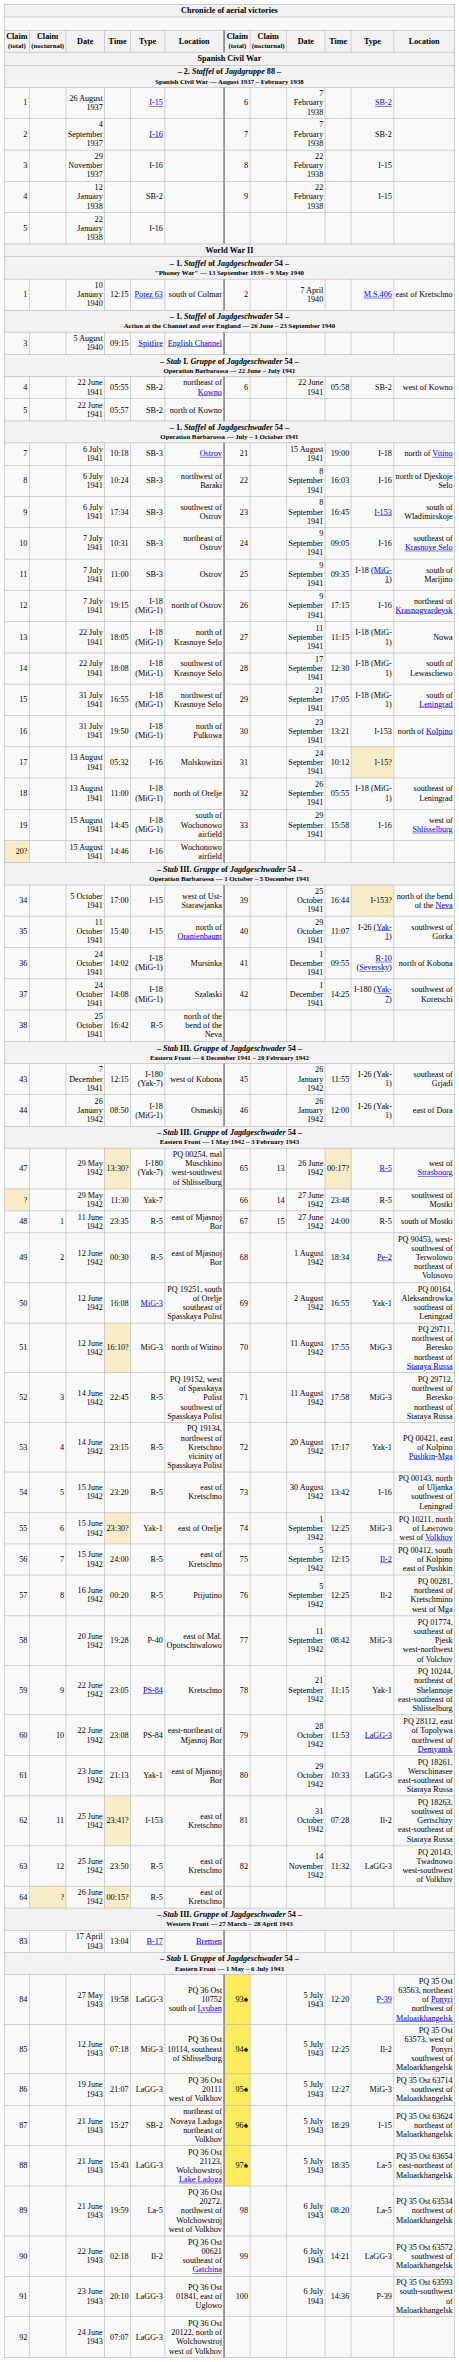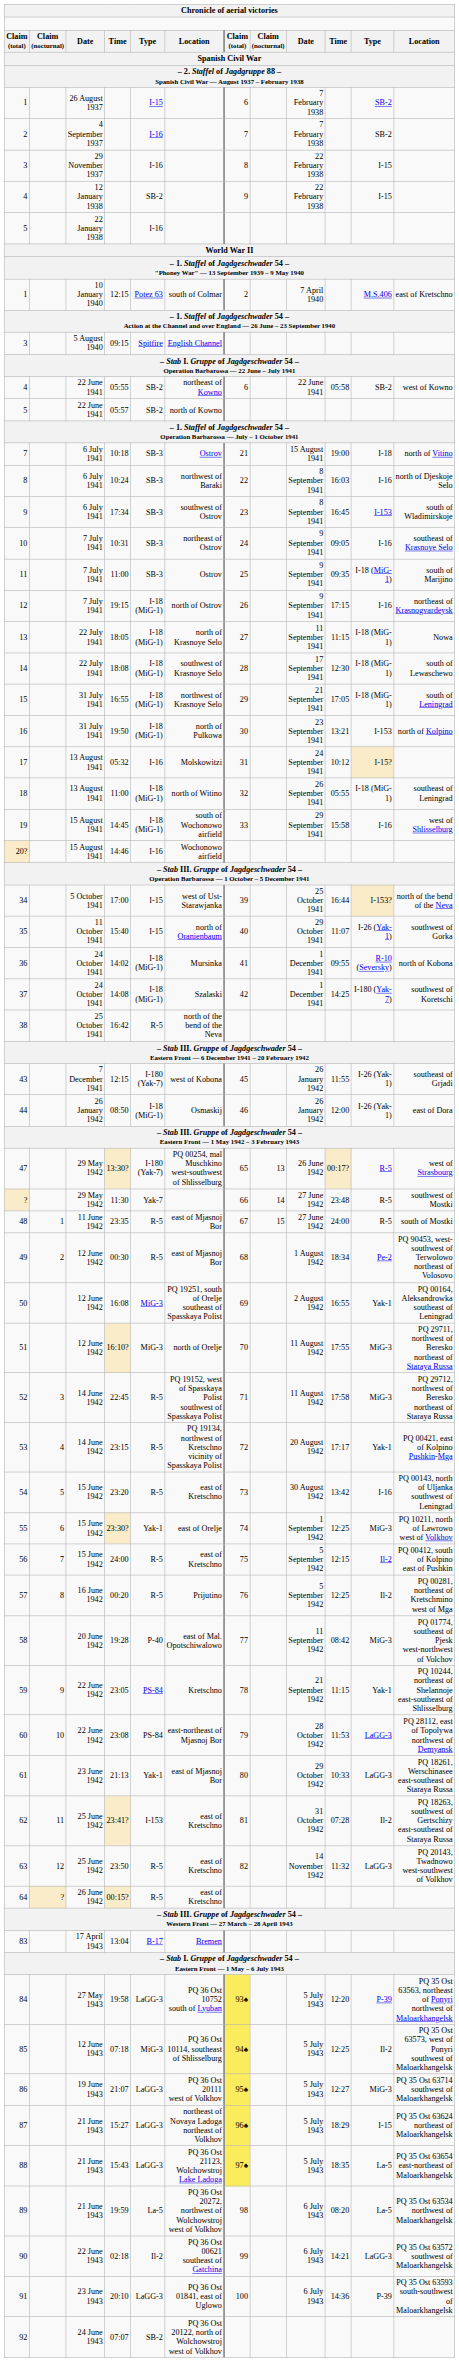(198, 793) north of Orelje -> (197, 793) north of Witino
(197, 1348) north of Witino -> (198, 1348) north of Orelje
(154, 2125) SB-2 -> (149, 2125) LaGG-3
(149, 2337) LaGG-3 -> (154, 2337) SB-2
